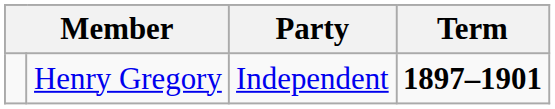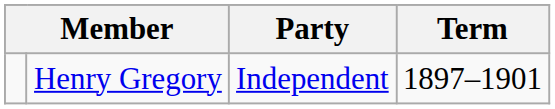(472, 77) bold -> (472, 77) normal
